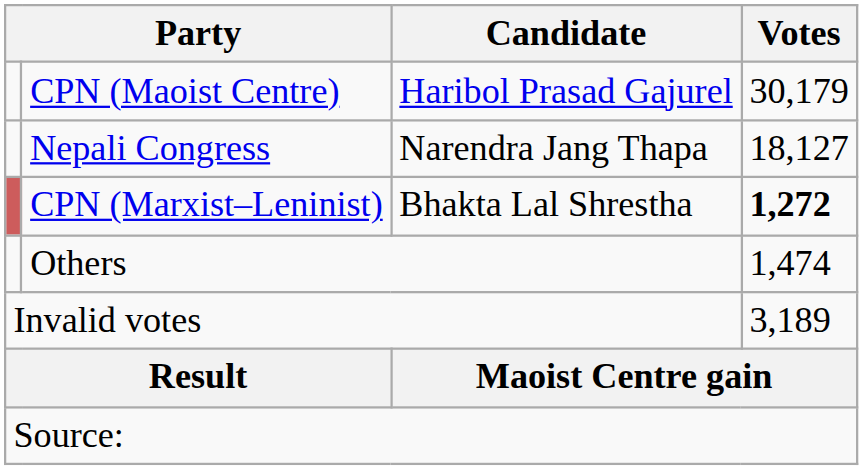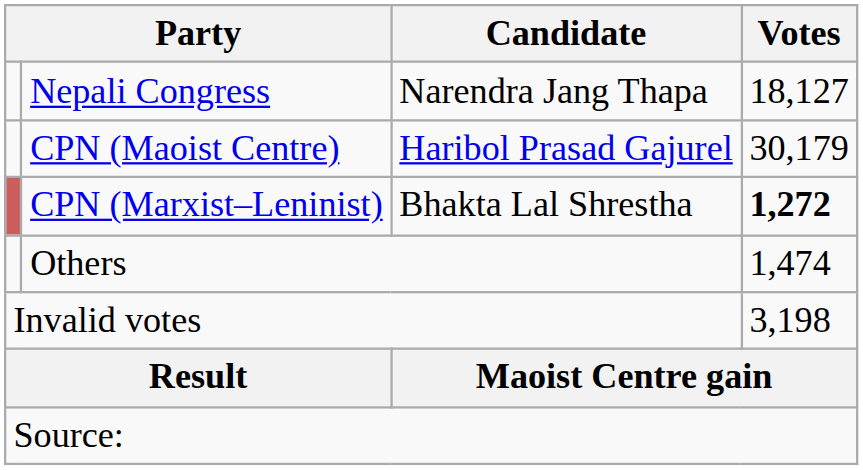rows swapped: (185, 90) <-> (150, 147)
(790, 319) 3,189 -> (790, 319) 3,198
